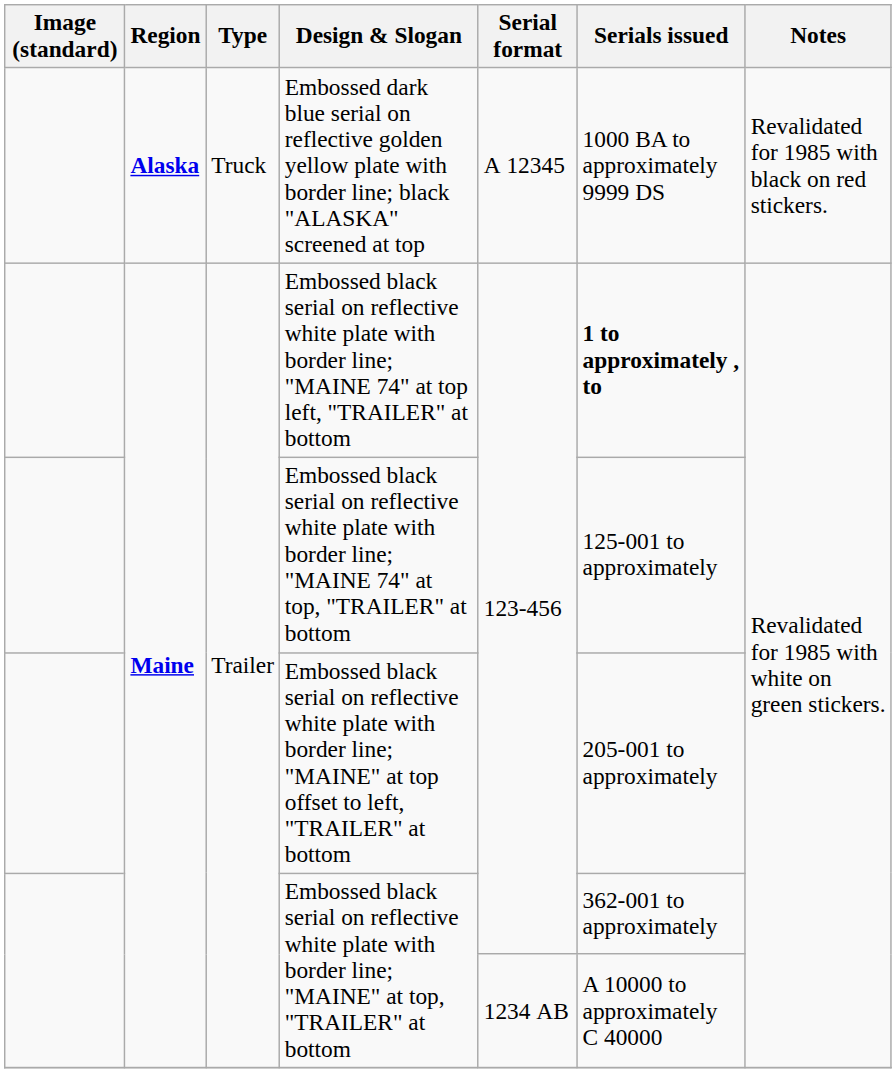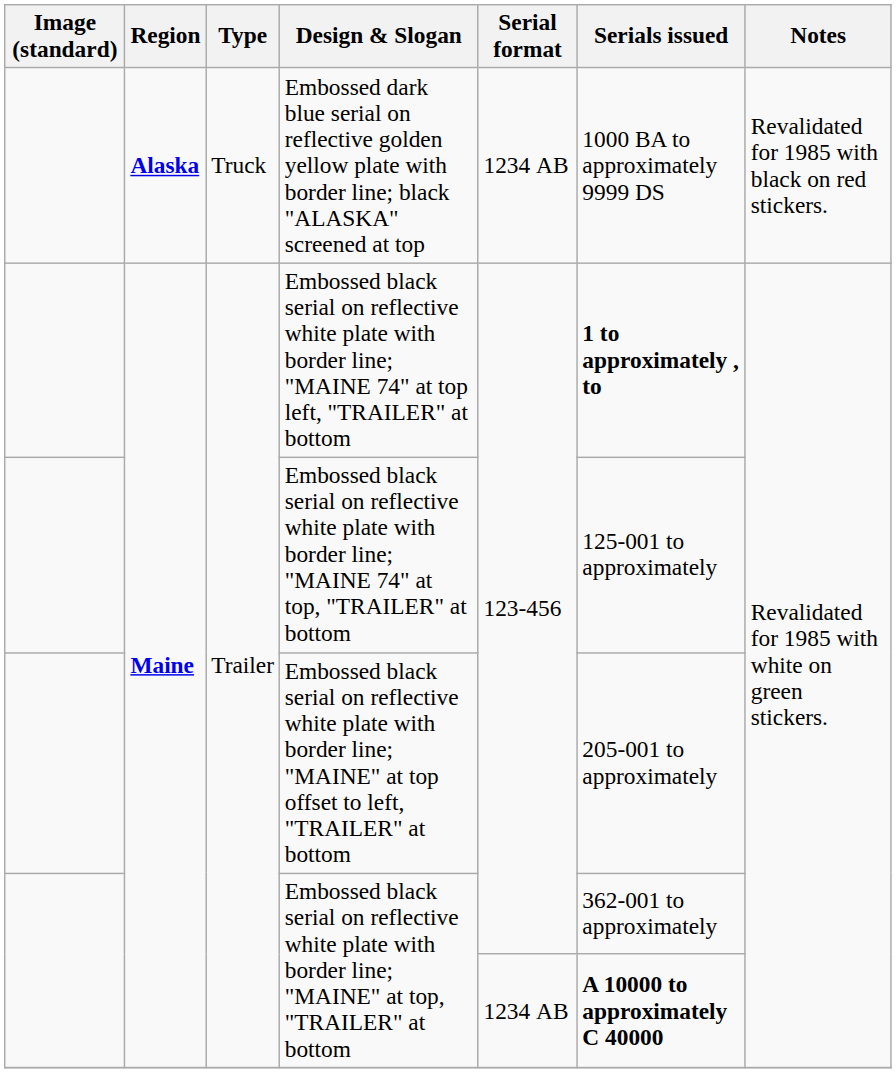(524, 165) A 12345 -> (526, 165) 1234 AB
(650, 1010) normal -> (655, 1010) bold
